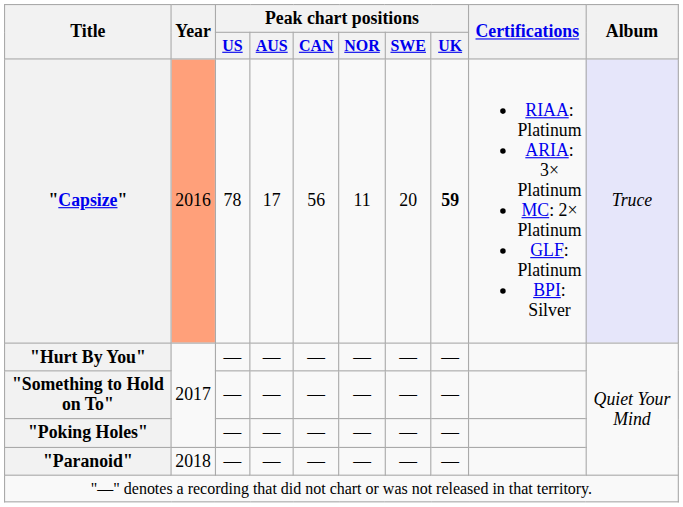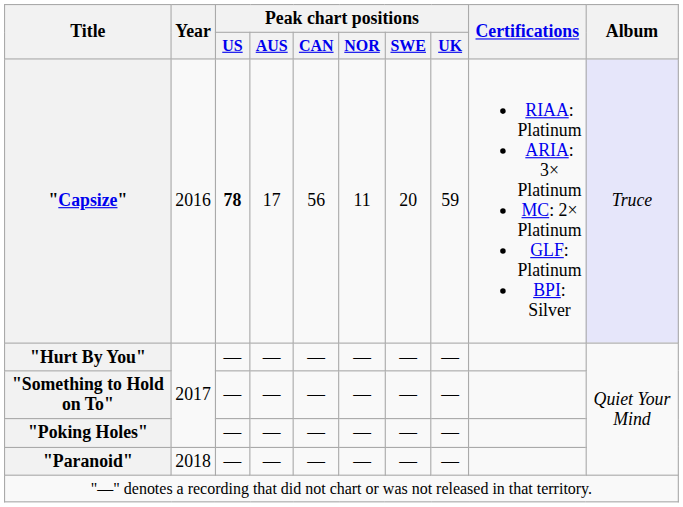(193, 200) lightsalmon background -> (193, 200) no background
(232, 200) normal -> (232, 200) bold
(450, 200) bold -> (450, 200) normal
